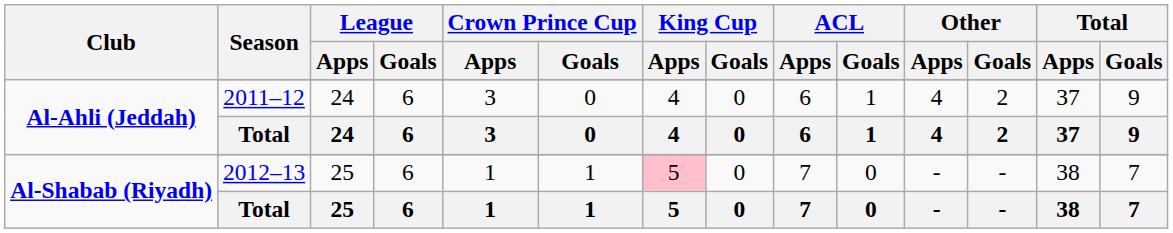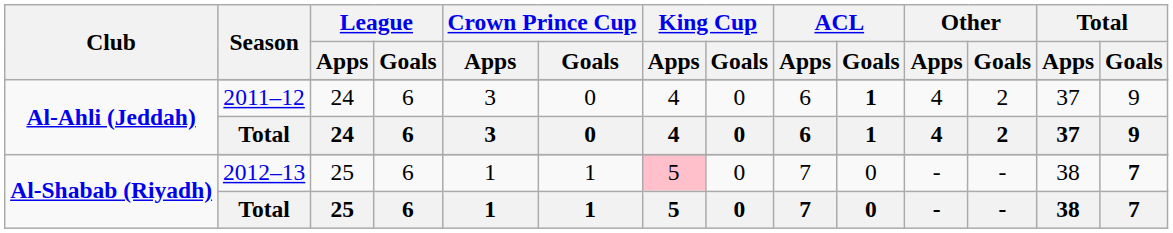(871, 97) normal -> (871, 97) bold
(1134, 172) normal -> (1134, 172) bold
